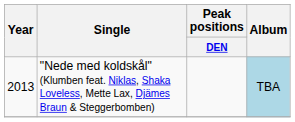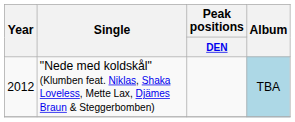(21, 86) 2013 -> (21, 86) 2012
